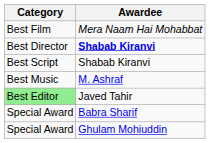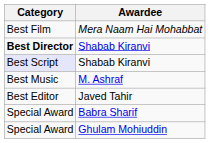(37, 46) normal -> (40, 46) bold
(117, 46) bold -> (114, 46) normal
(32, 63) no background -> (32, 63) lavender background
(33, 96) lightgreen background -> (33, 96) no background
